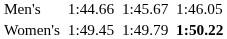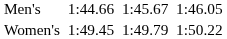(200, 30) bold -> (199, 30) normal
